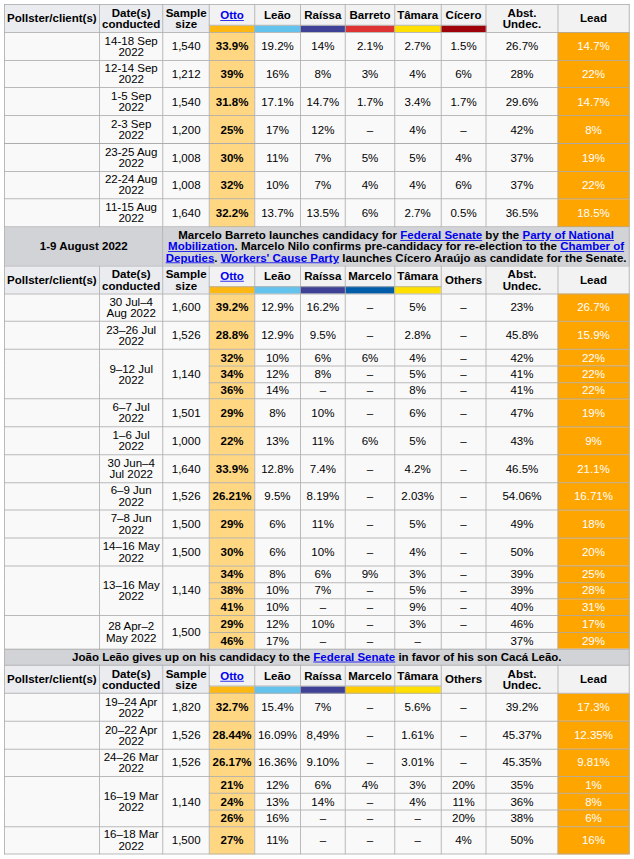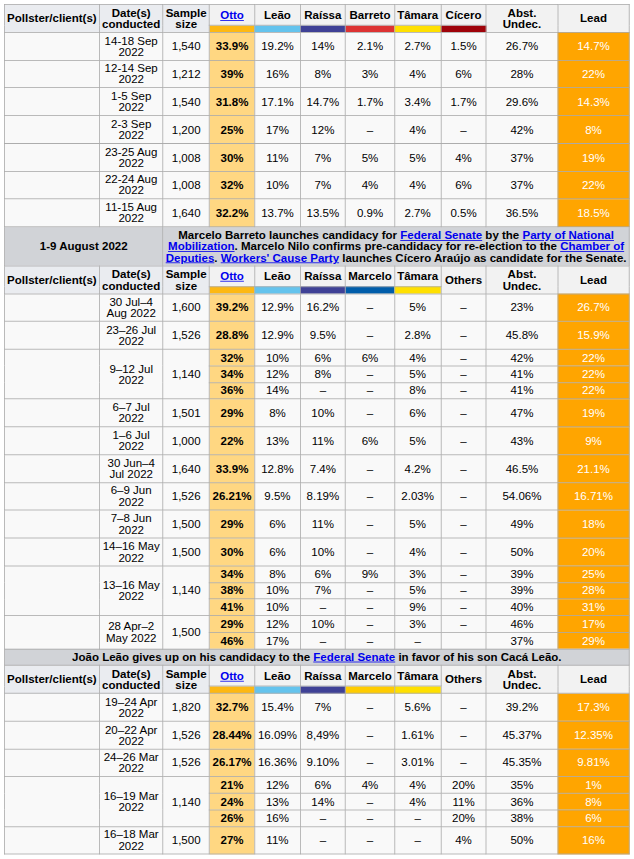(593, 102) 14.7% -> (593, 102) 14.3%
(370, 213) 6% -> (370, 213) 0.9%
(418, 785) 3% -> (418, 785) 4%
